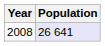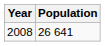(56, 31) lavender background -> (56, 31) no background
